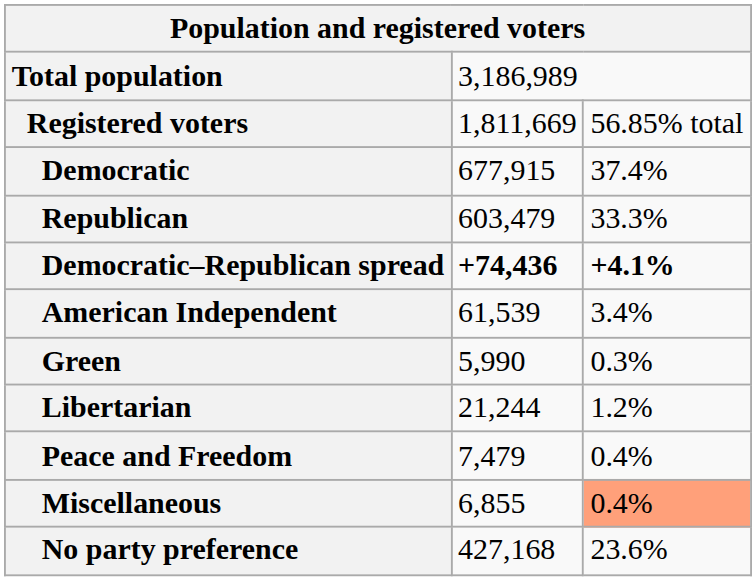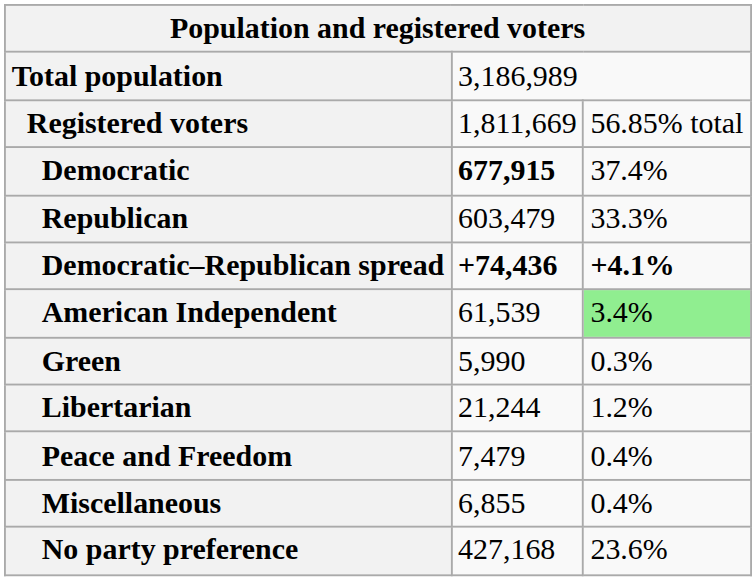(507, 170) normal -> (507, 170) bold
(622, 312) no background -> (622, 312) lightgreen background
(622, 502) lightsalmon background -> (622, 502) no background
